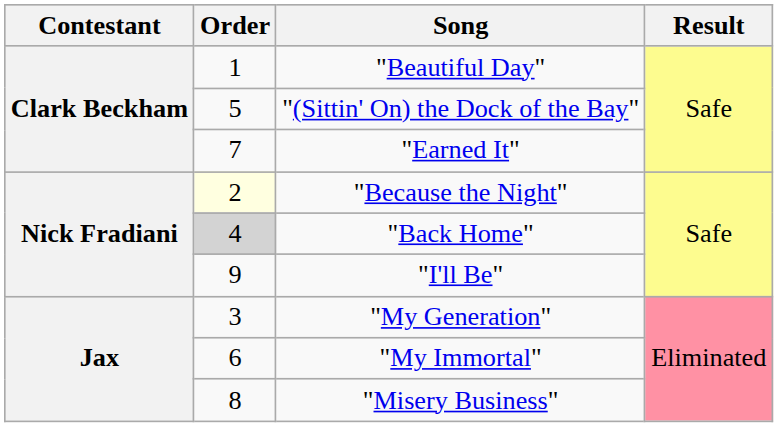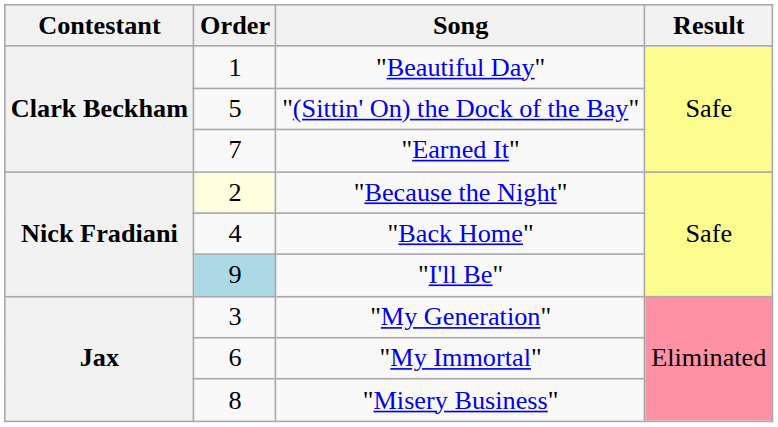(235, 233) lightgrey background -> (235, 233) no background
(235, 274) no background -> (235, 274) lightblue background
